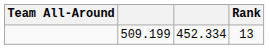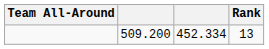(146, 34) 509.199 -> (146, 34) 509.200
